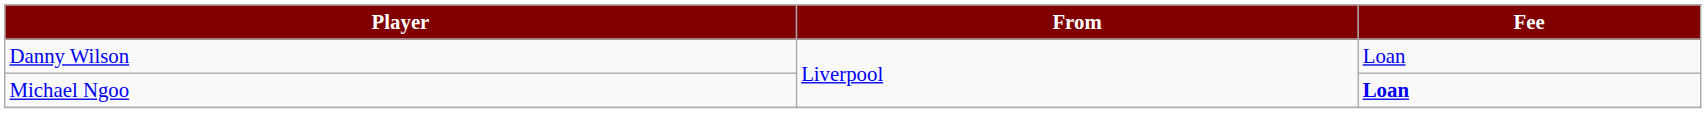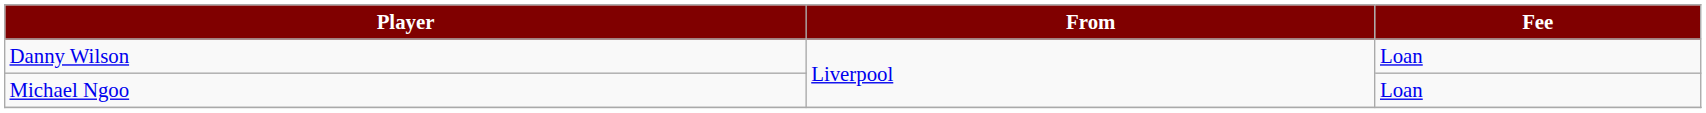(1386, 90) bold -> (1401, 90) normal
